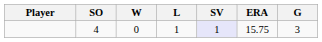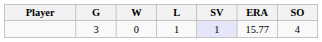columns swapped: (297, 12) <-> (96, 12)
(257, 29) 15.75 -> (257, 29) 15.77
